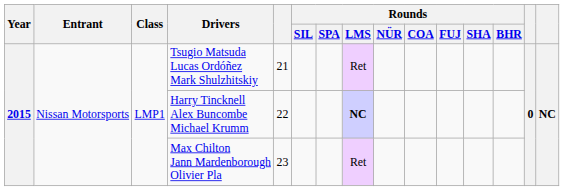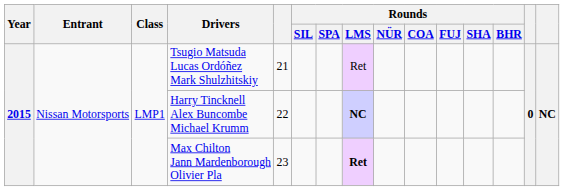(358, 162) normal -> (358, 162) bold
